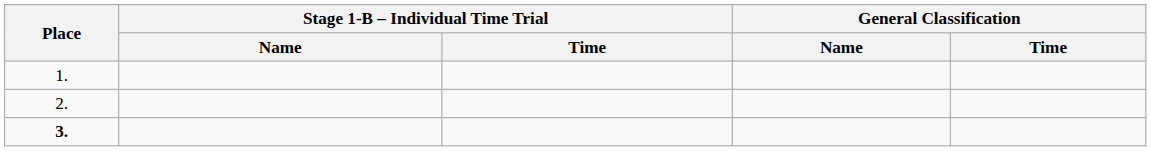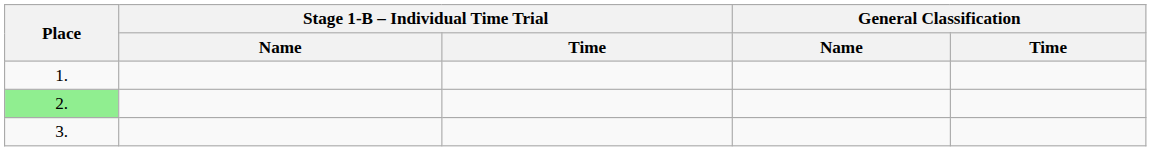(62, 103) no background -> (62, 103) lightgreen background
(62, 132) bold -> (62, 132) normal
